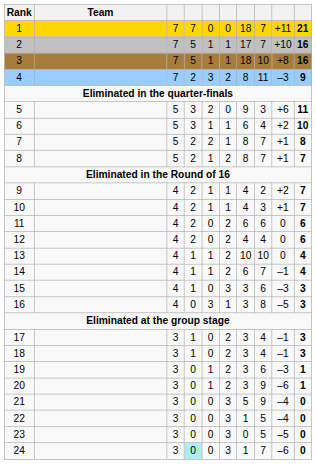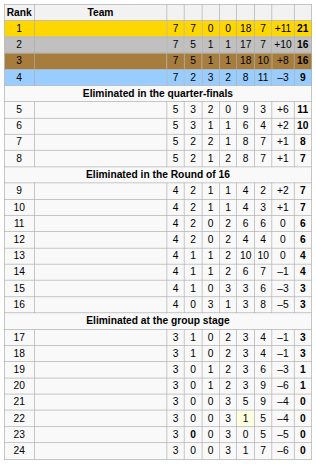(246, 418) no background -> (246, 418) lightyellow background
(193, 434) normal -> (193, 434) bold
(193, 451) paleturquoise background -> (193, 451) no background
